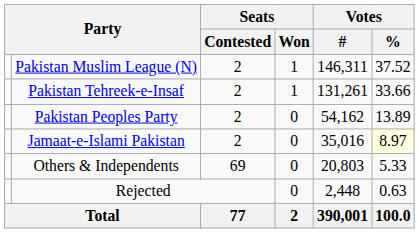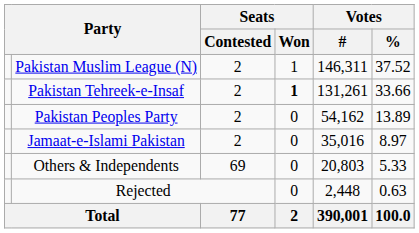(294, 91) normal -> (294, 91) bold
(393, 141) lightyellow background -> (393, 141) no background
